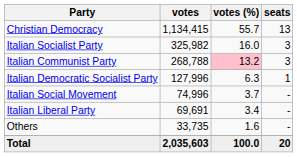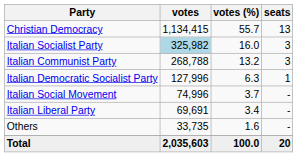(190, 45) no background -> (190, 45) lightblue background
(249, 62) pink background -> (249, 62) no background
